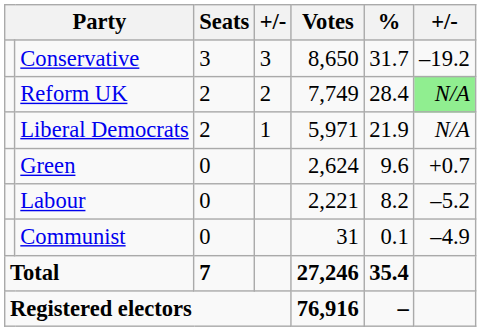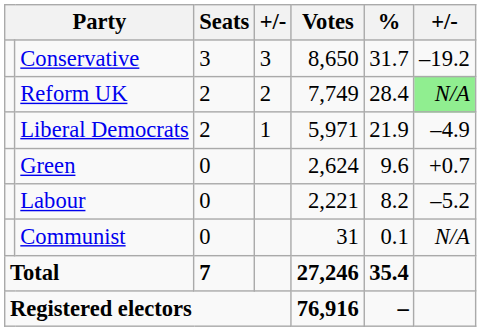(452, 129) N/A -> (450, 129) –4.9
(450, 237) –4.9 -> (452, 237) N/A
